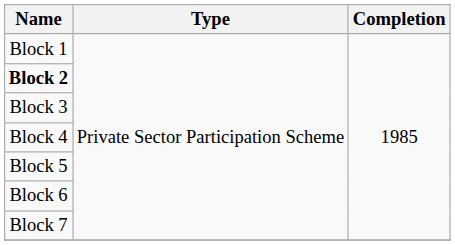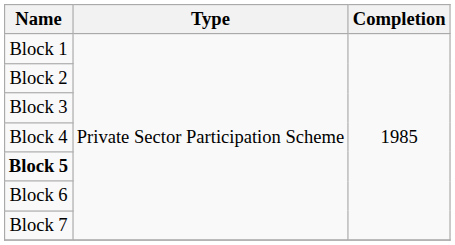(39, 78) bold -> (39, 78) normal
(39, 166) normal -> (39, 166) bold
